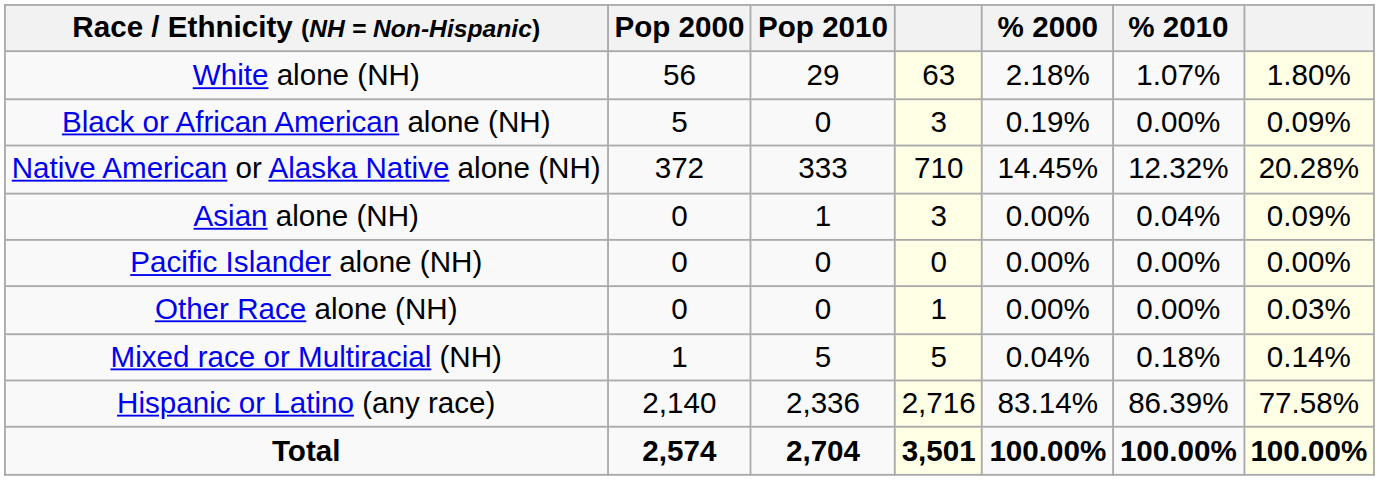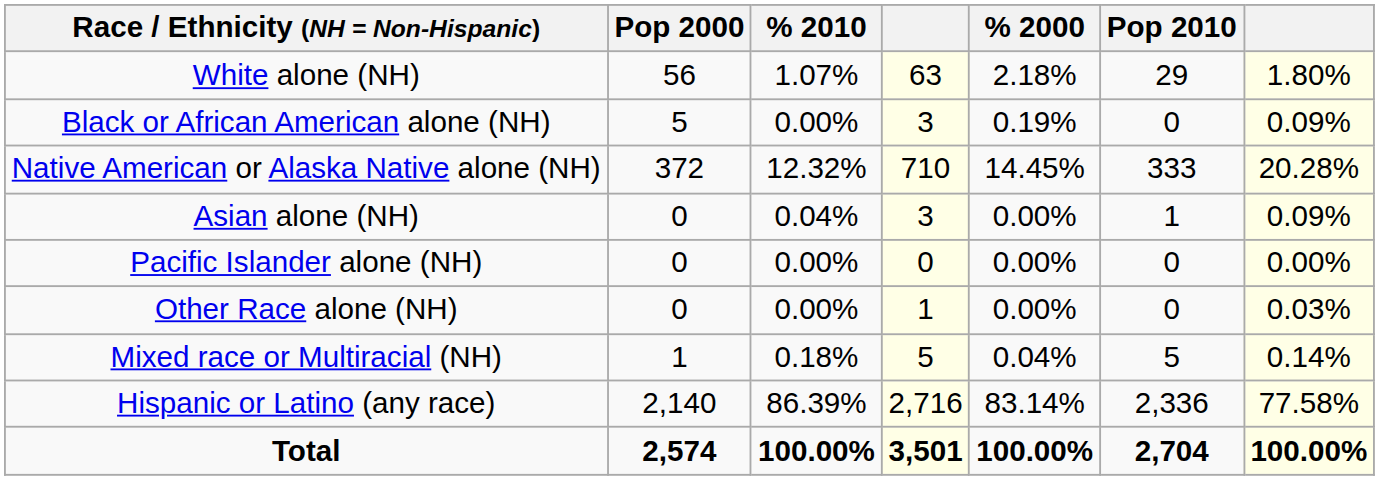columns swapped: (823, 27) <-> (1178, 27)
